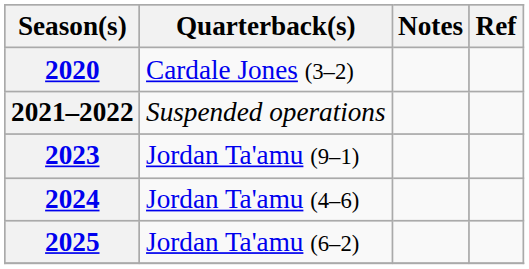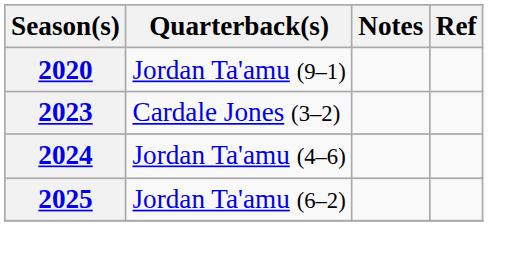(250, 69) Cardale Jones (3–2) -> (239, 69) Jordan Ta'amu (9–1)
- row: (72, 112)
(253, 155) Jordan Ta'amu (9–1) -> (236, 112) Cardale Jones (3–2)
